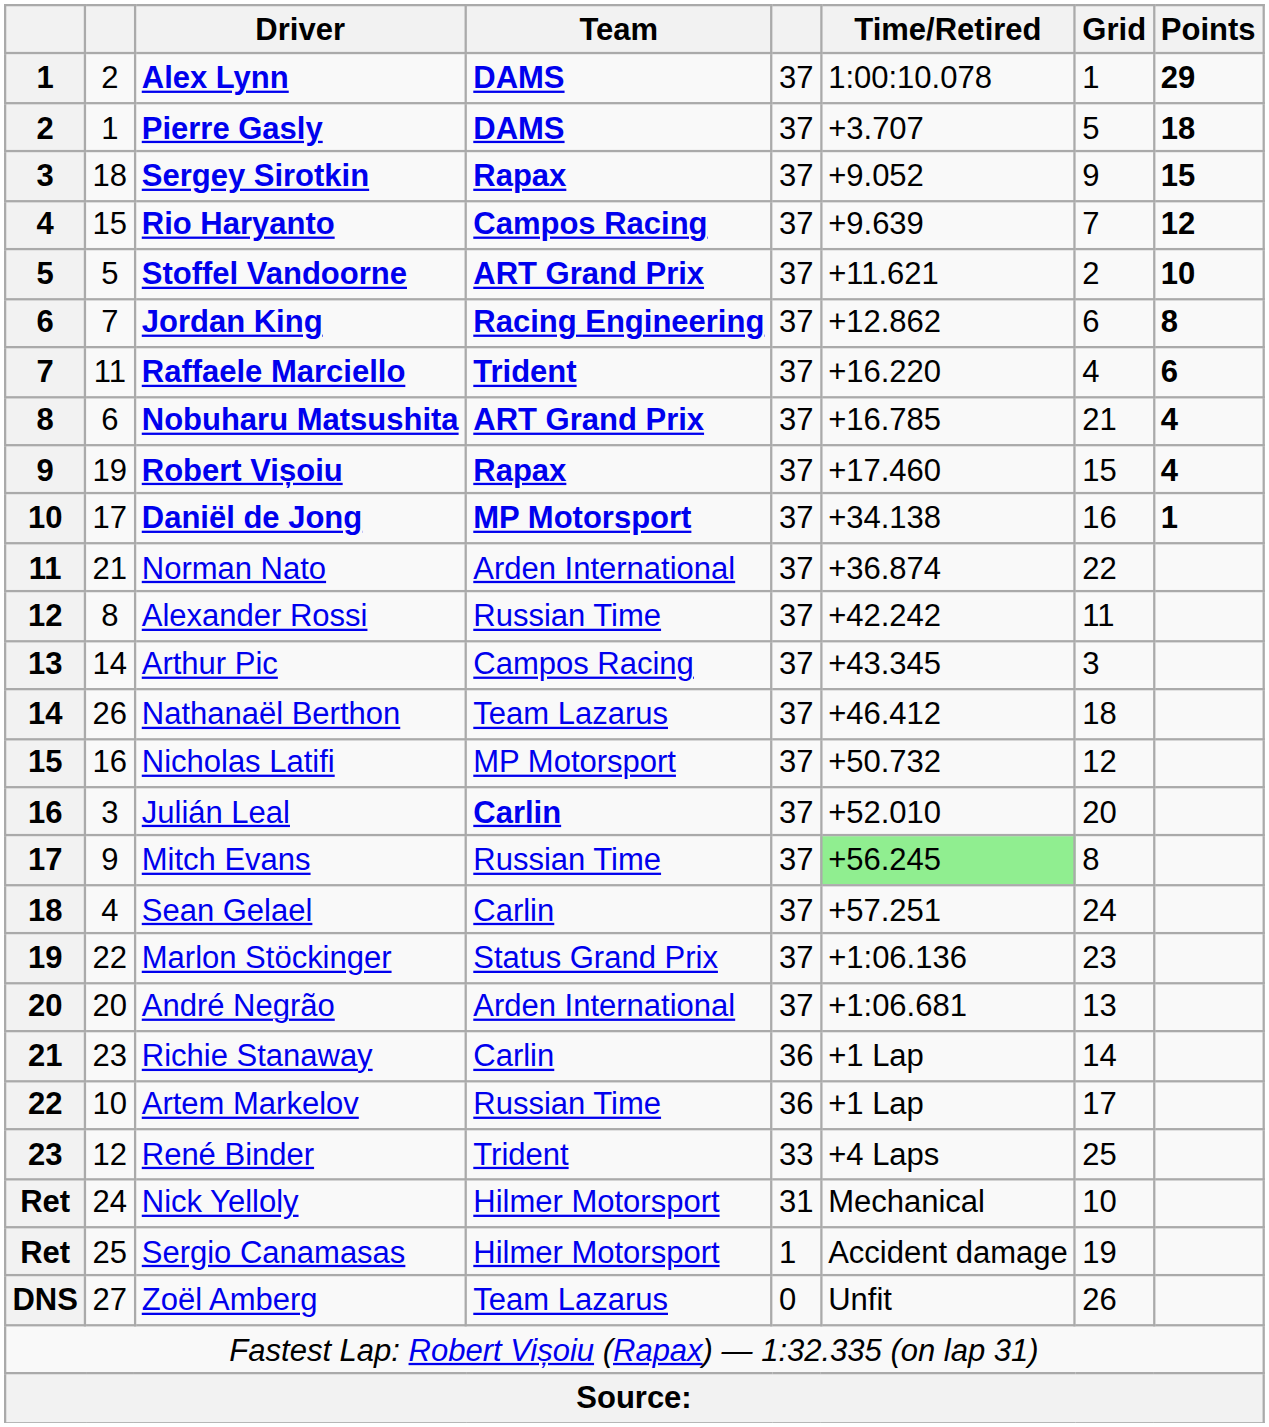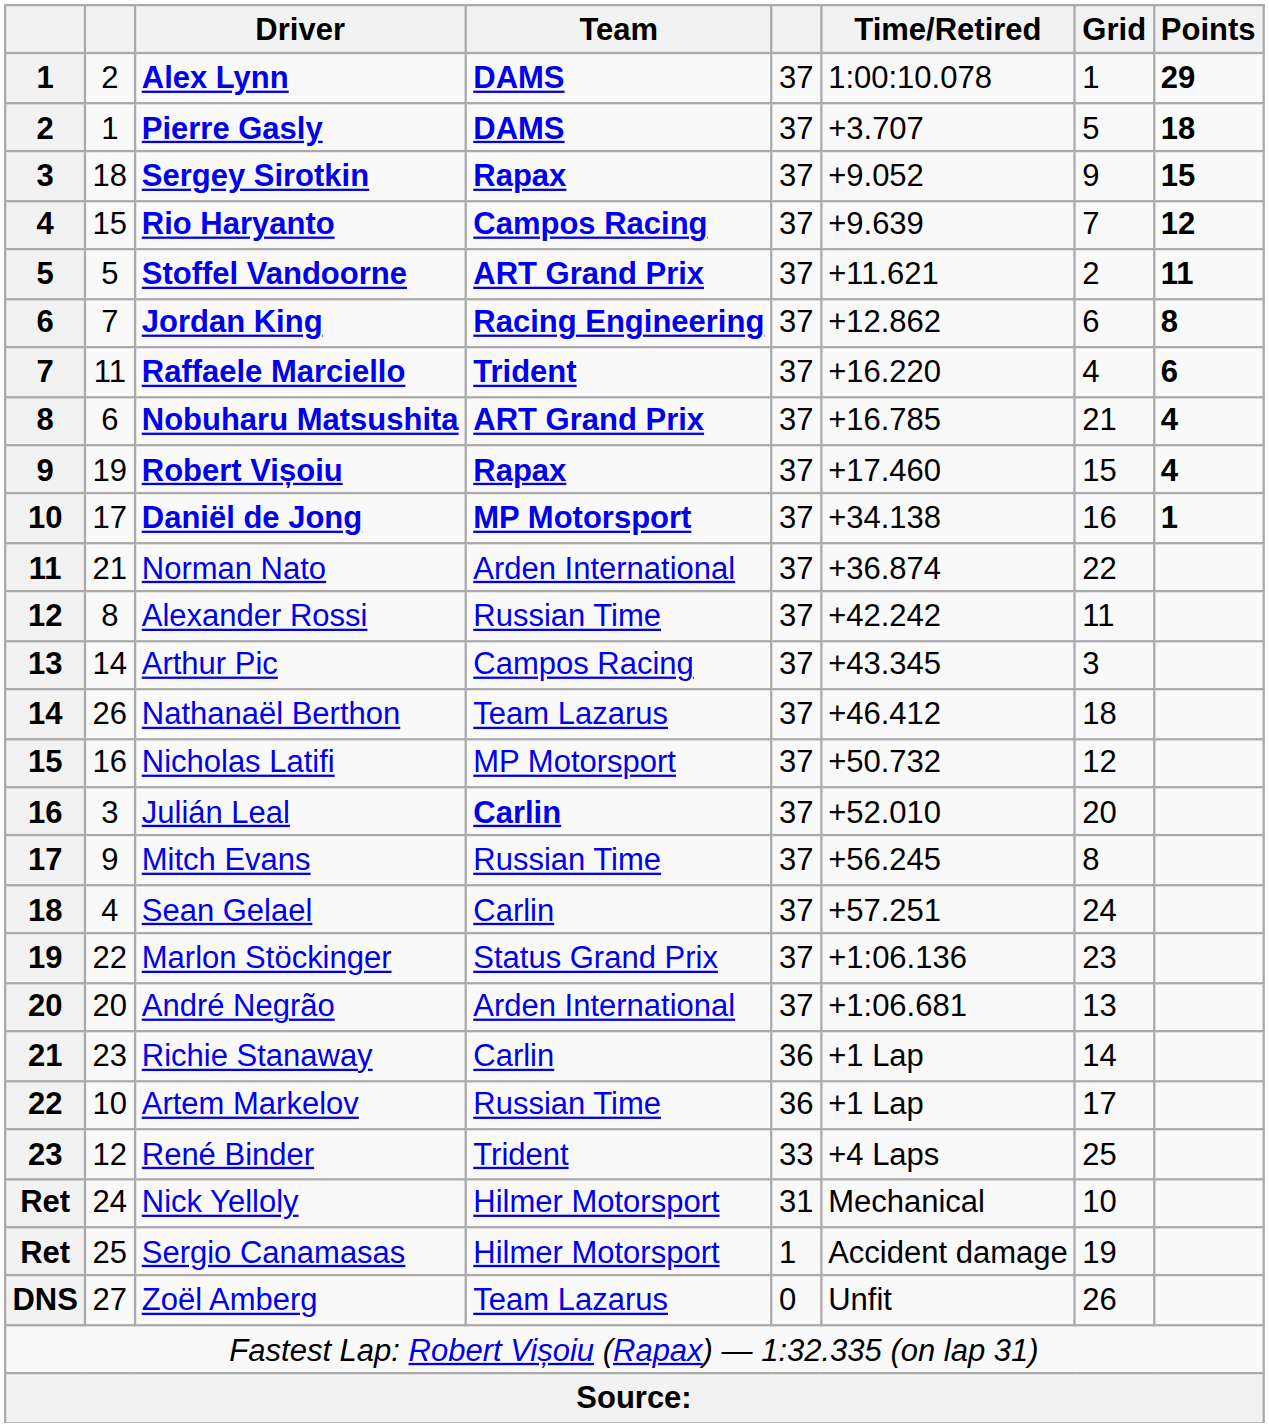(1178, 274) 10 -> (1177, 274) 11
(885, 860) lightgreen background -> (885, 860) no background
